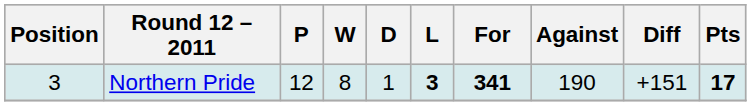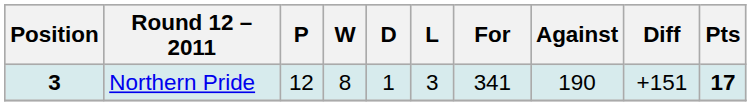(54, 82) normal -> (54, 82) bold
(432, 82) bold -> (432, 82) normal
(492, 82) bold -> (492, 82) normal
